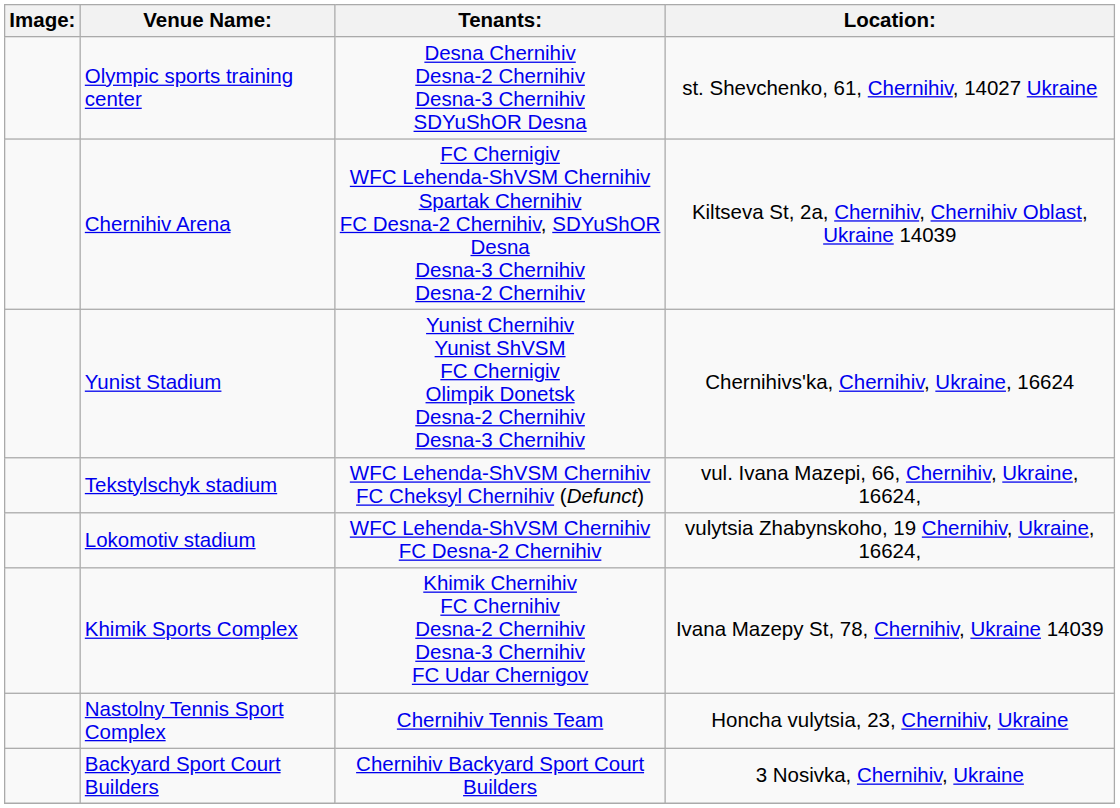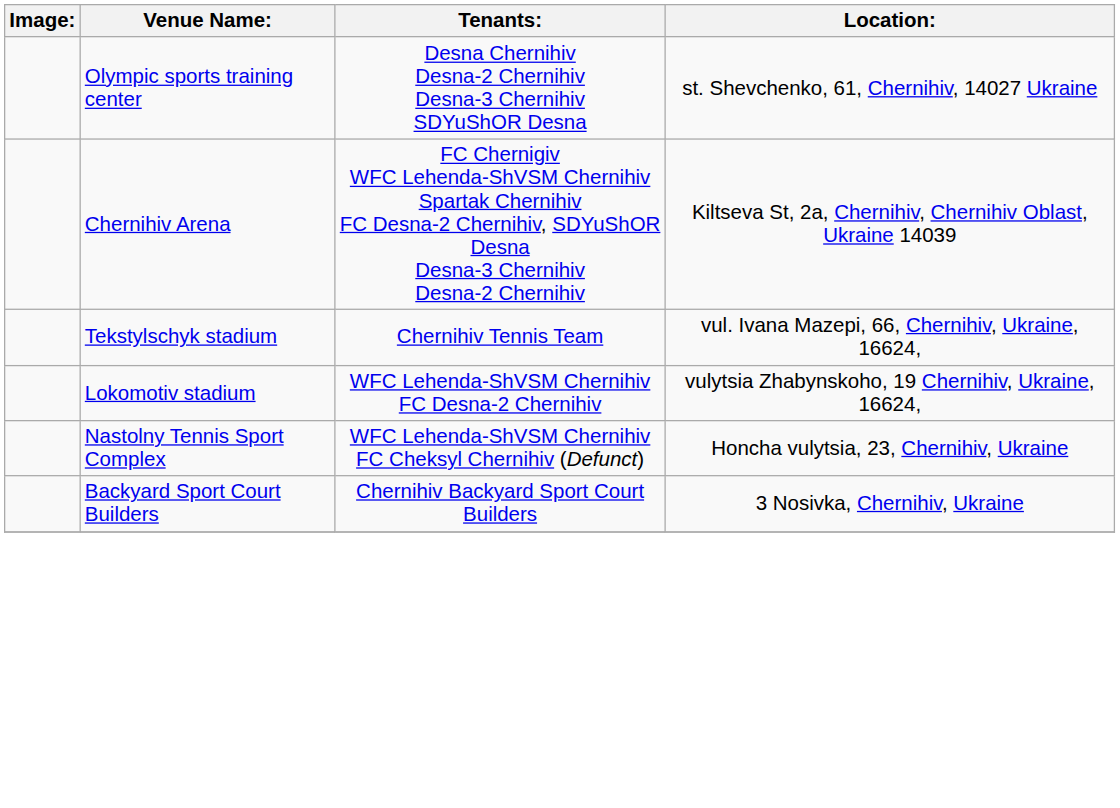- row: (153, 383)
(500, 484) WFC Lehenda-ShVSM Chernihiv FC Cheksyl Chernihiv (Defunct) -> (500, 337) Chernihiv Tennis Team
- row: (191, 630)
(500, 720) Chernihiv Tennis Team -> (500, 448) WFC Lehenda-ShVSM Chernihiv FC Cheksyl Chernihiv (Defunct)
